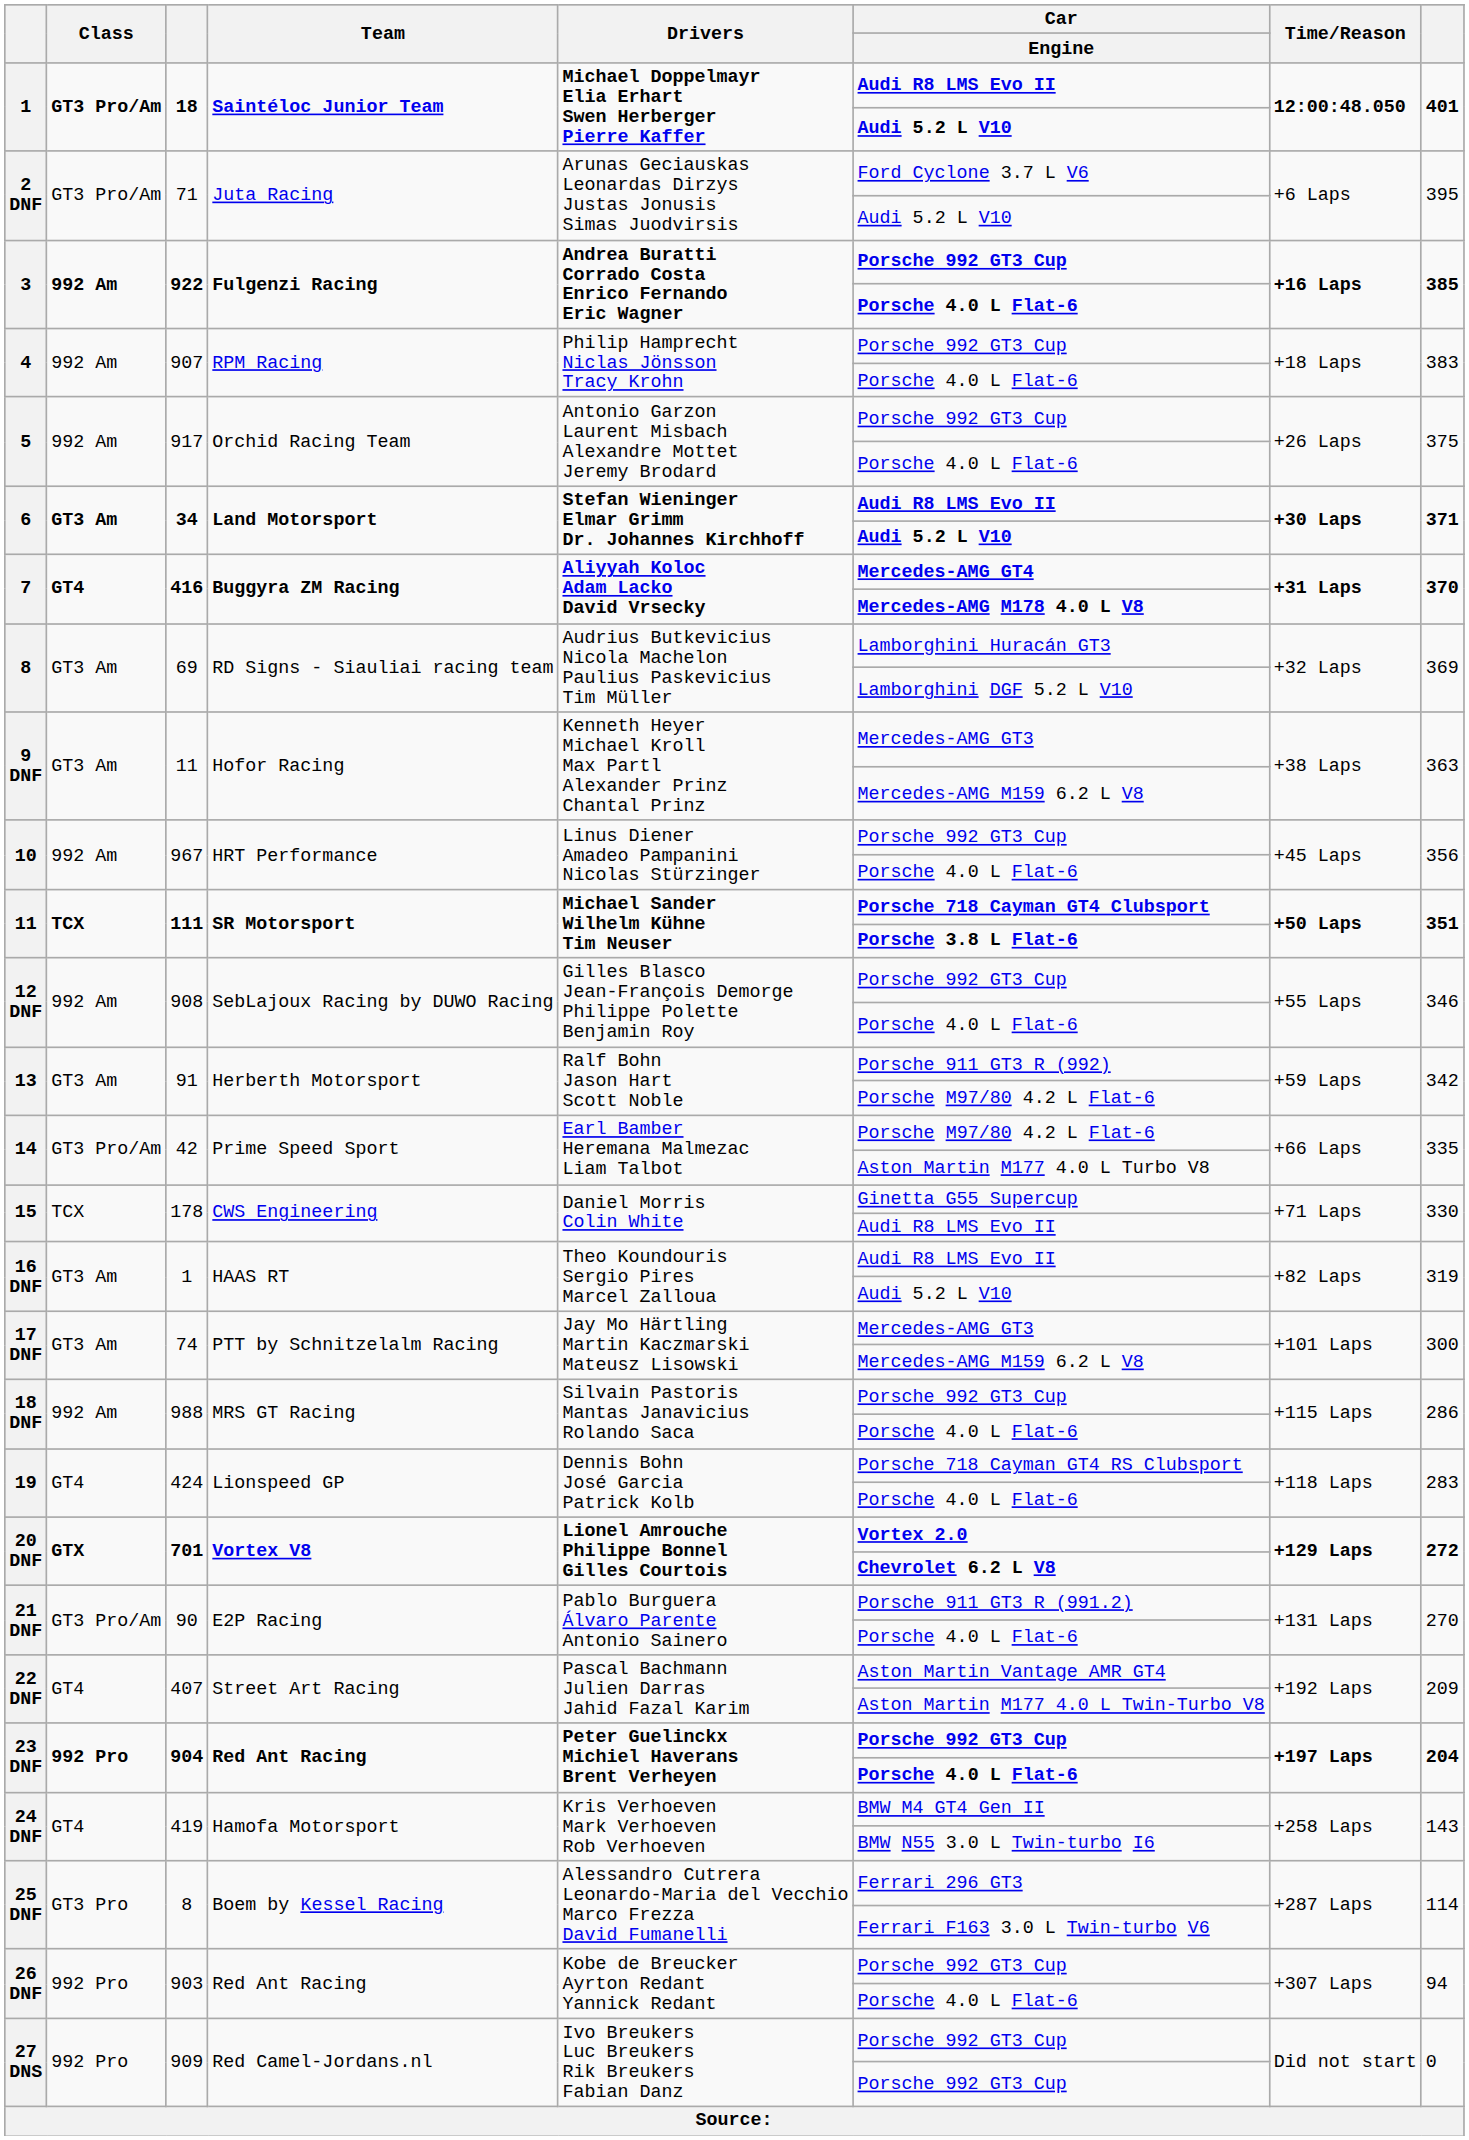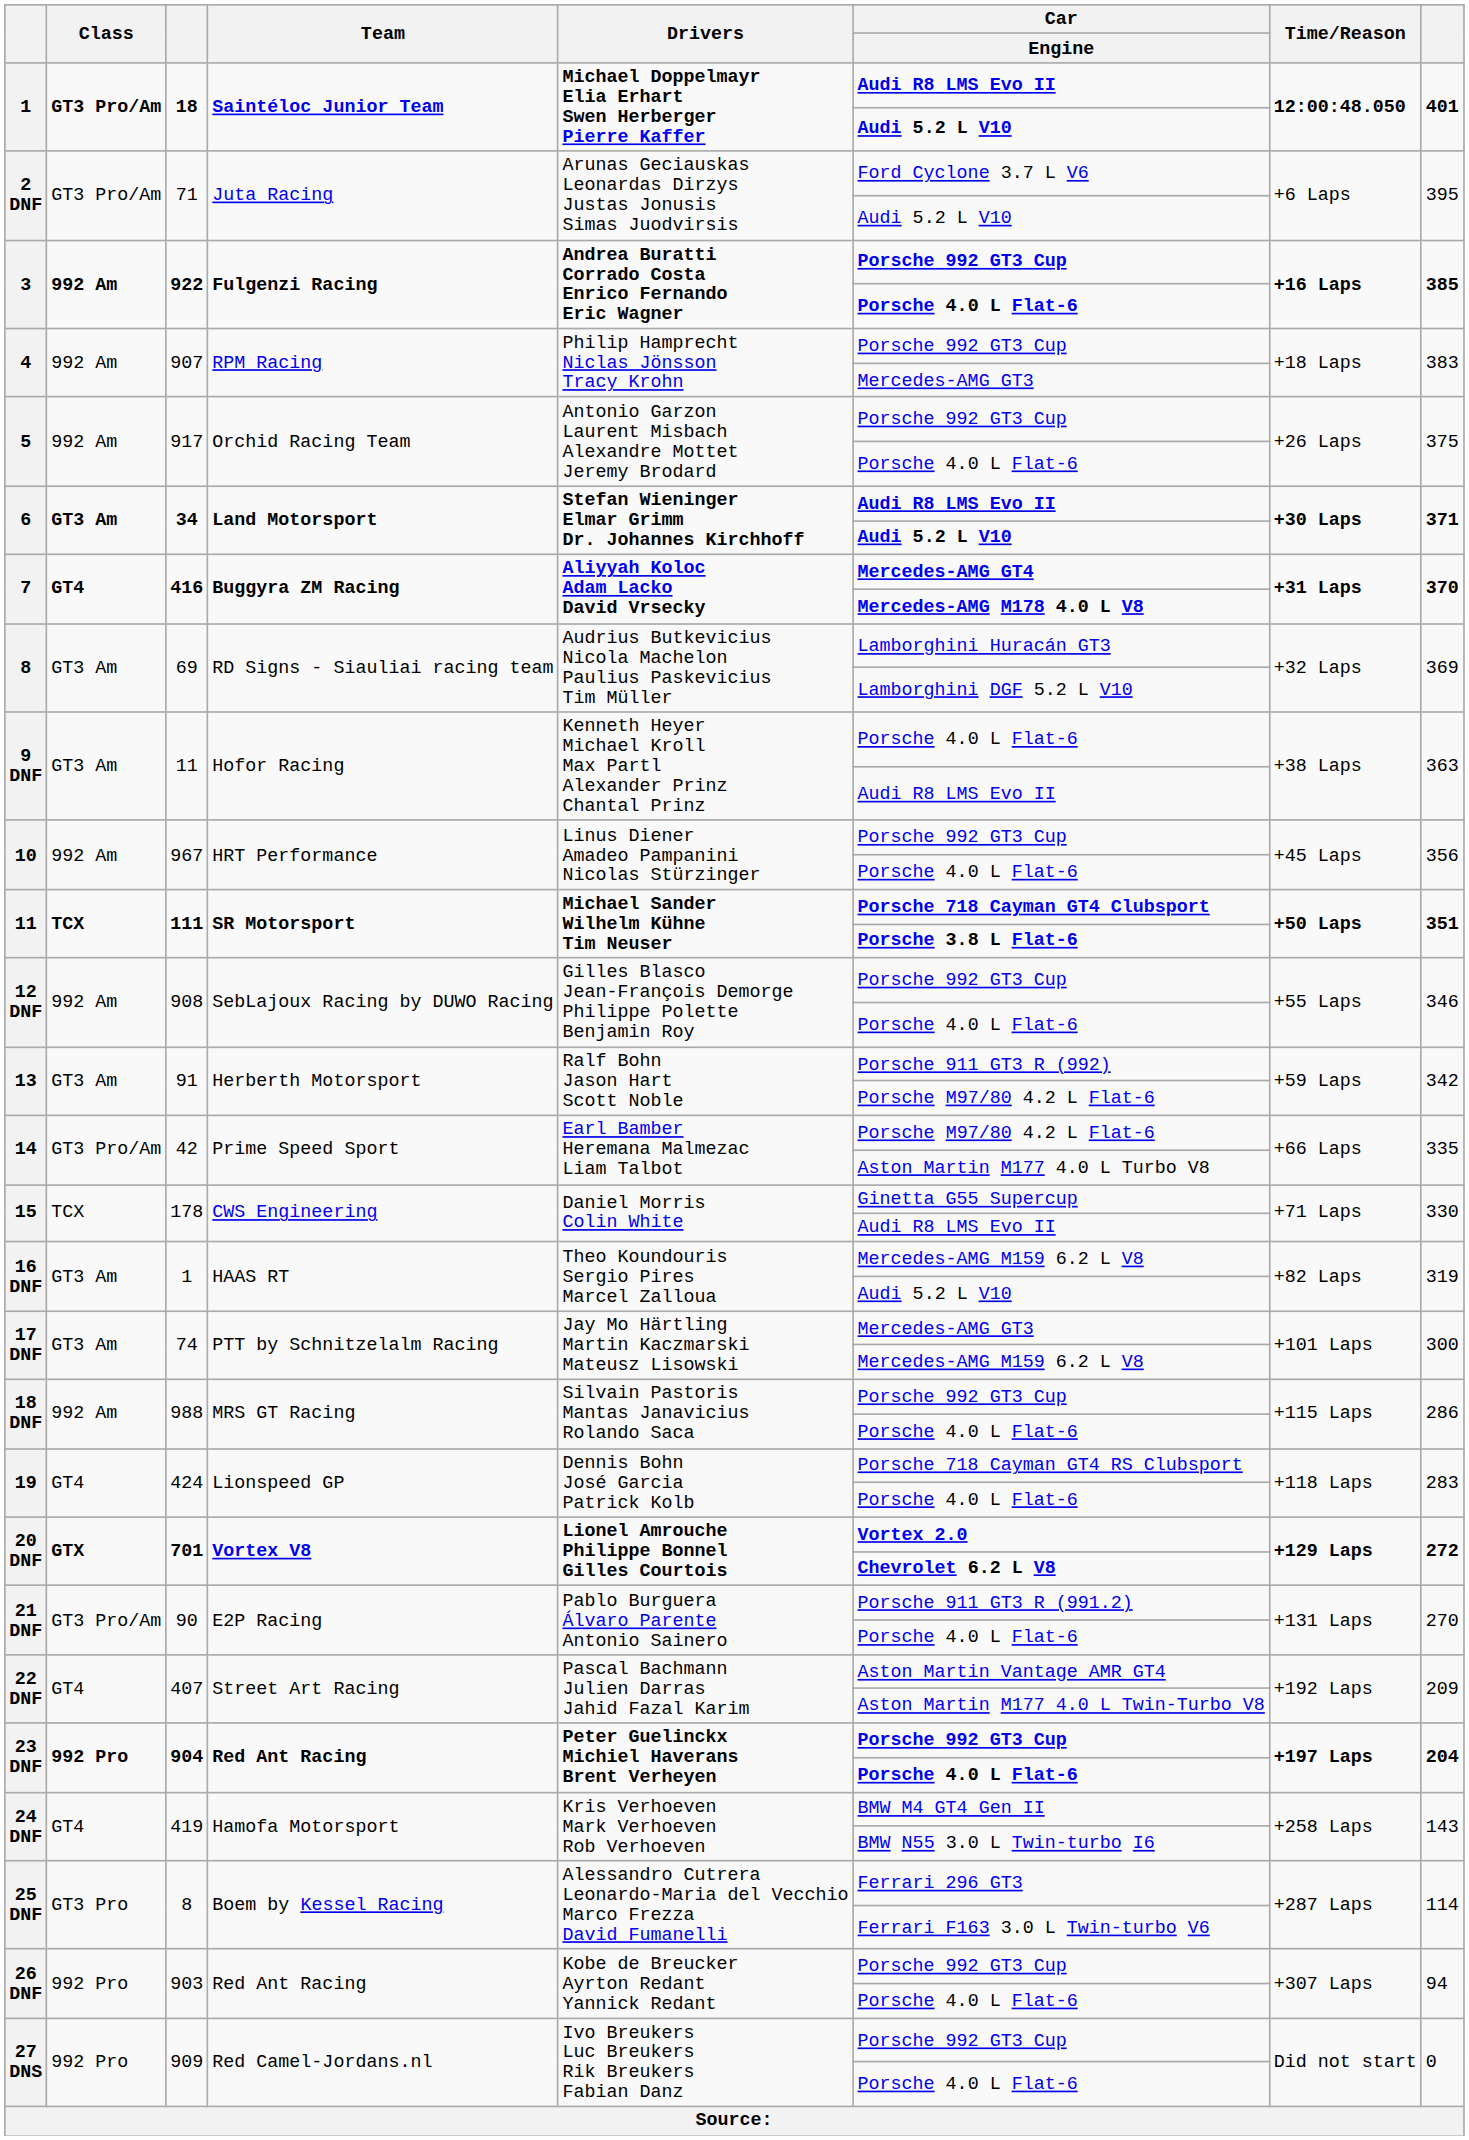(968, 380) Porsche 4.0 L Flat-6 -> (946, 380) Mercedes-AMG GT3
(946, 739) Mercedes-AMG GT3 -> (968, 739) Porsche 4.0 L Flat-6
(1001, 794) Mercedes-AMG M159 6.2 L V8 -> (957, 794) Audi R8 LMS Evo II
(957, 1259) Audi R8 LMS Evo II -> (1001, 1259) Mercedes-AMG M159 6.2 L V8
(962, 2085) Porsche 992 GT3 Cup -> (968, 2085) Porsche 4.0 L Flat-6
